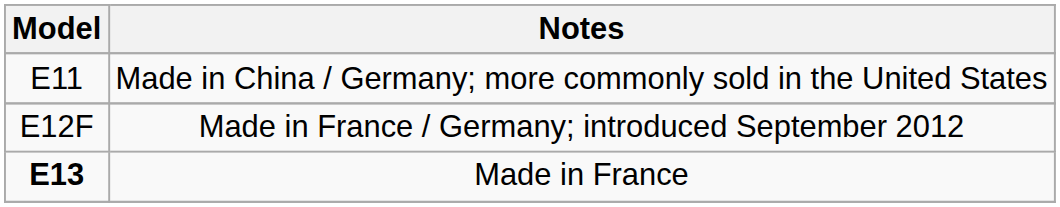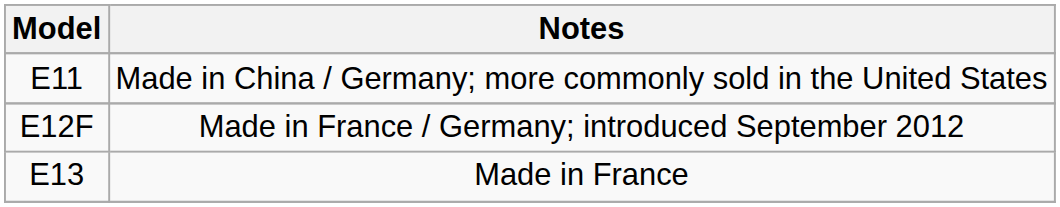(57, 175) bold -> (57, 175) normal
